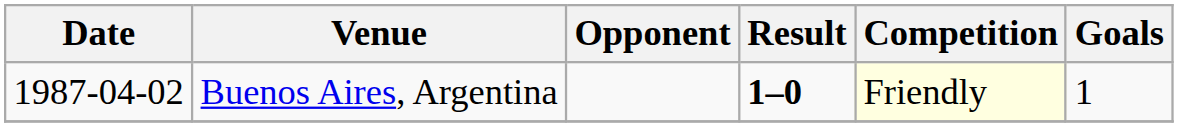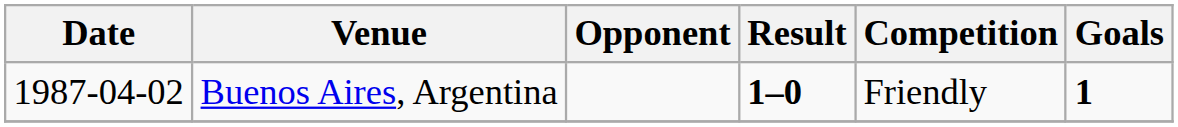(925, 91) lightyellow background -> (925, 91) no background
(1084, 91) normal -> (1084, 91) bold
